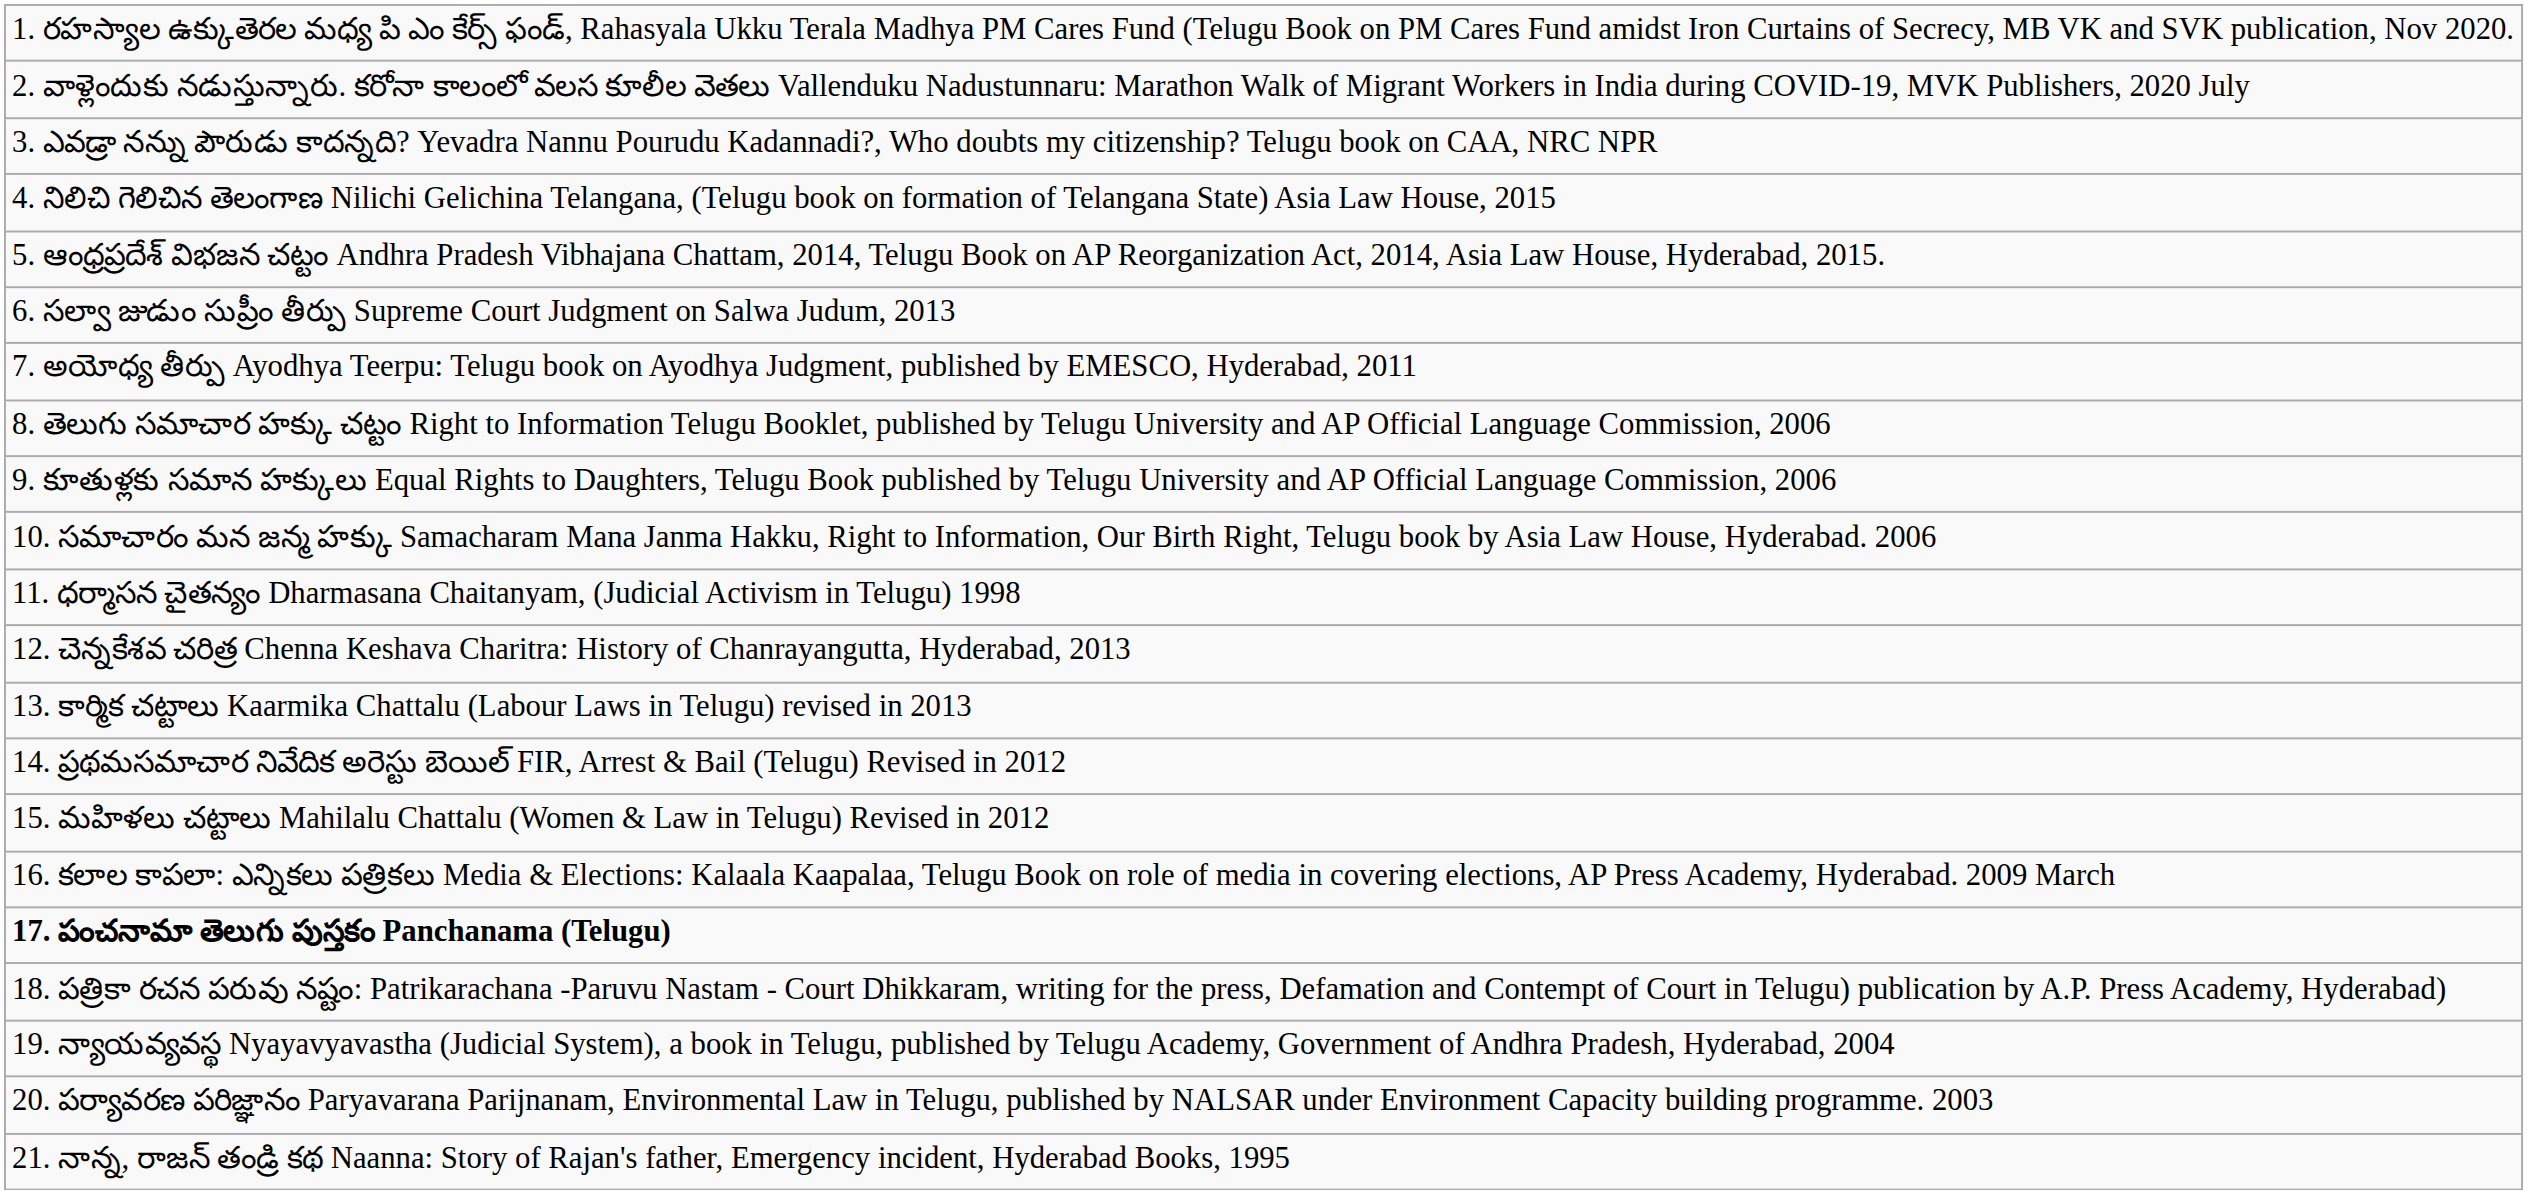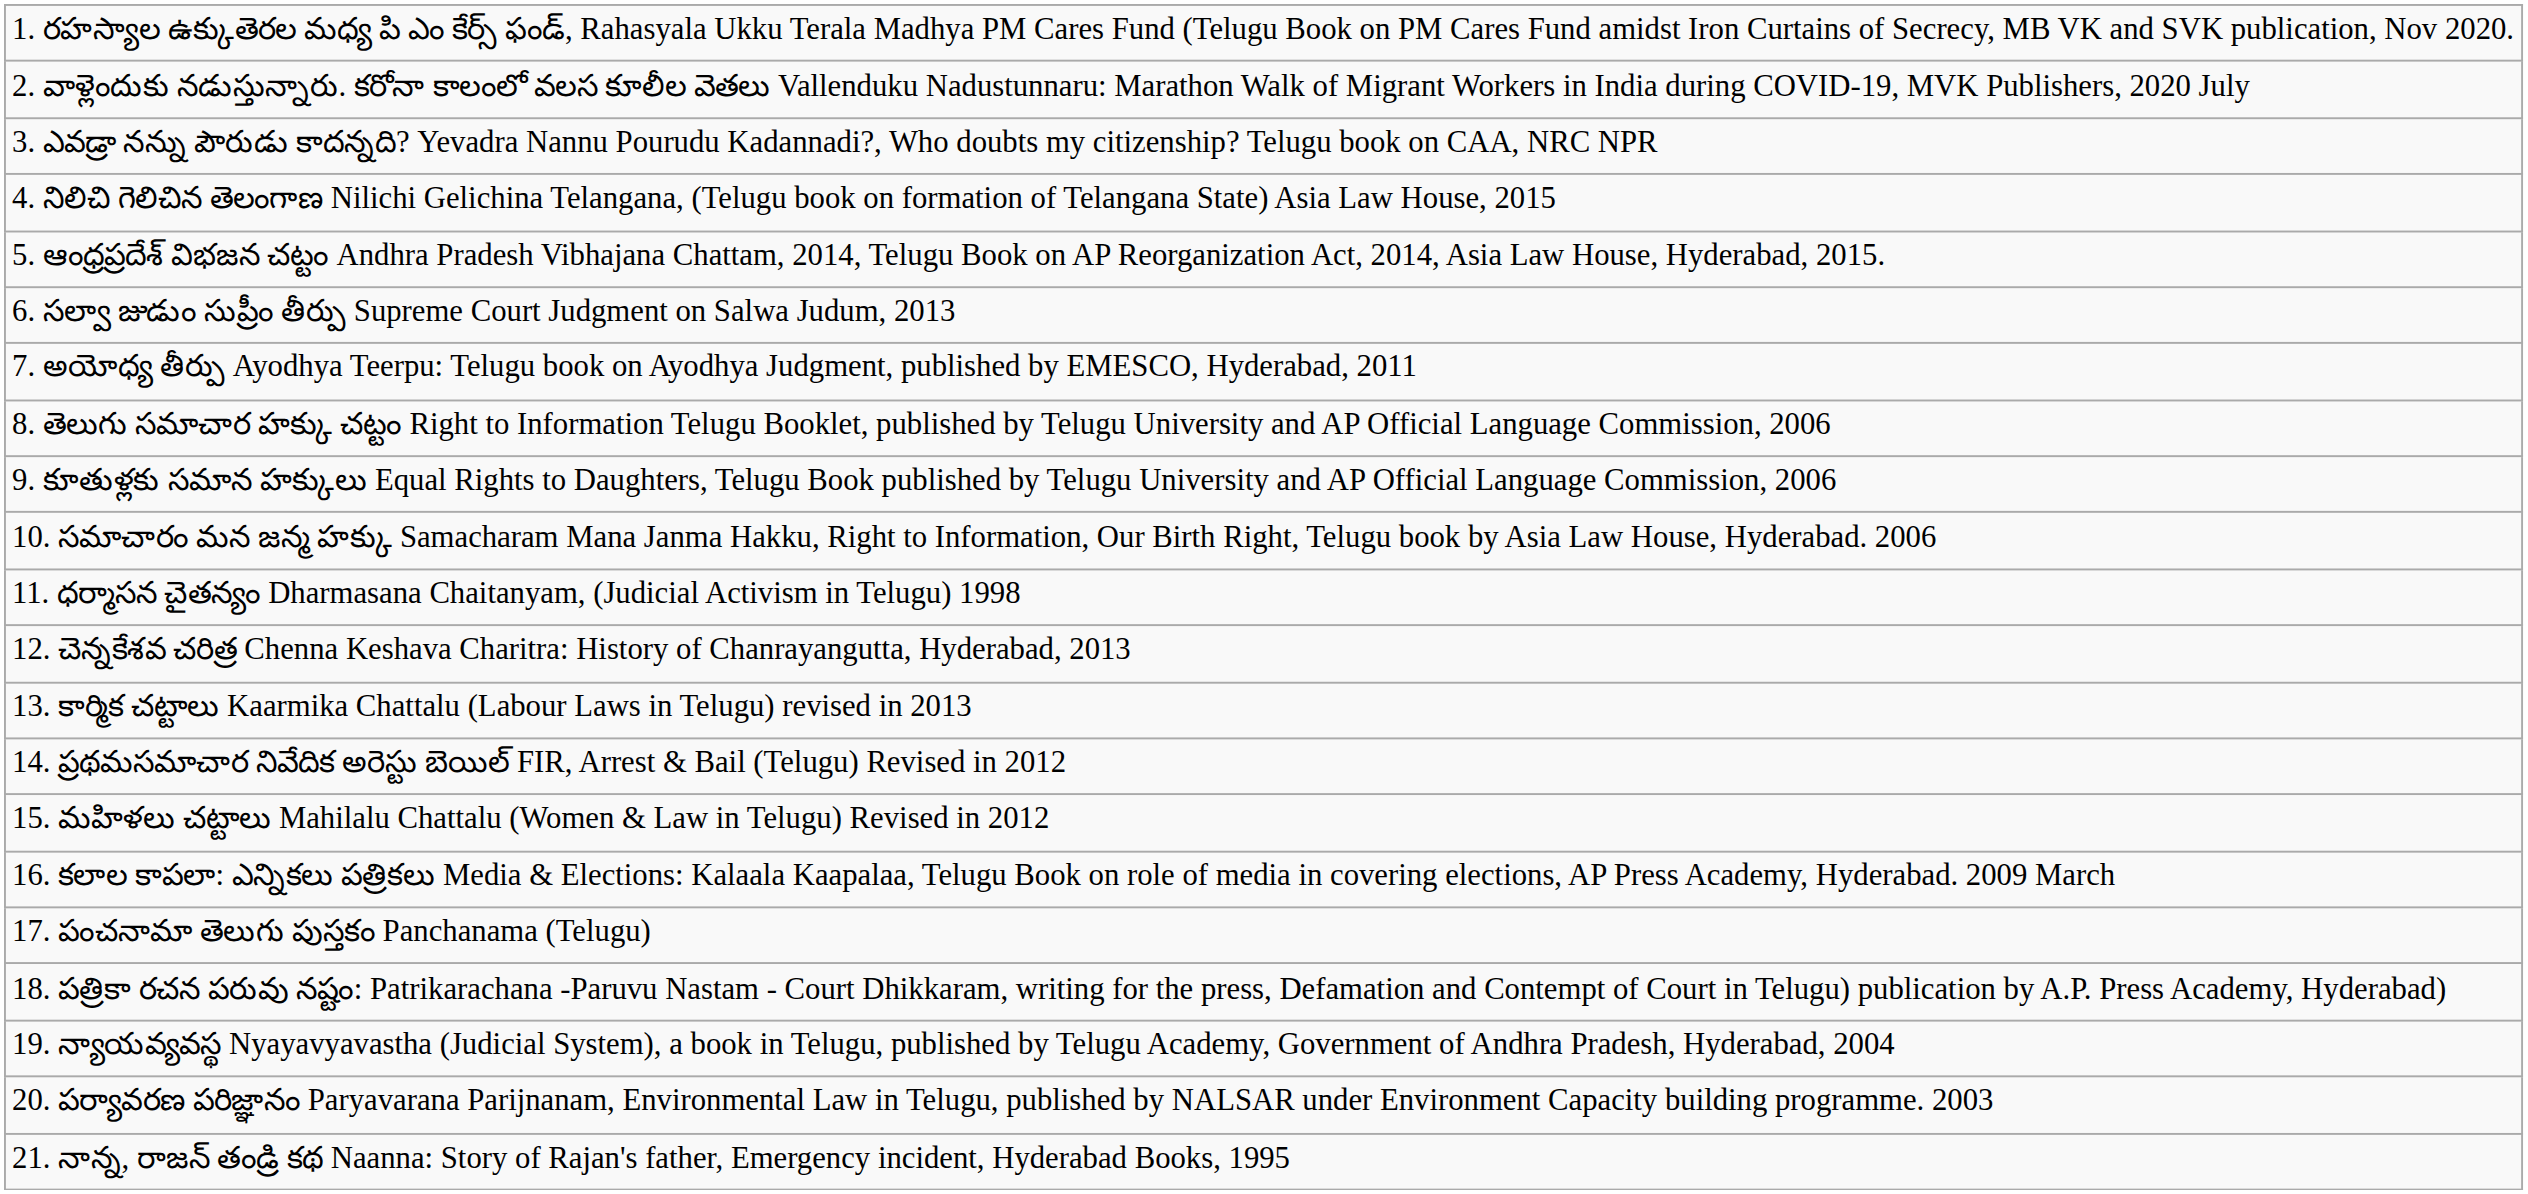(341, 931) bold -> (331, 931) normal
